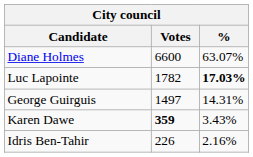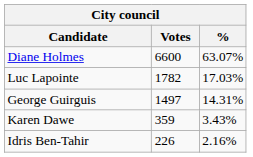(224, 78) bold -> (223, 78) normal
(165, 120) bold -> (165, 120) normal
